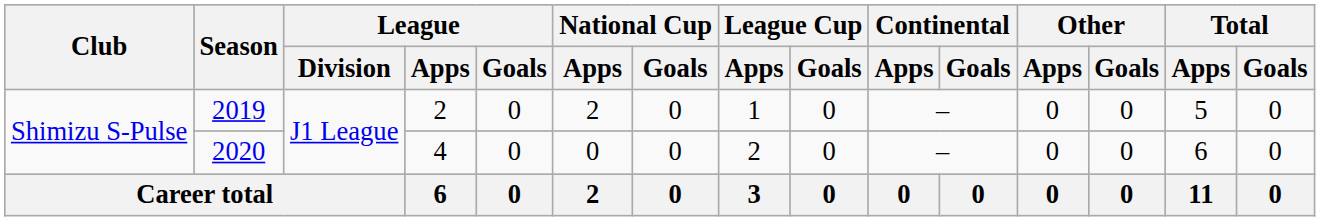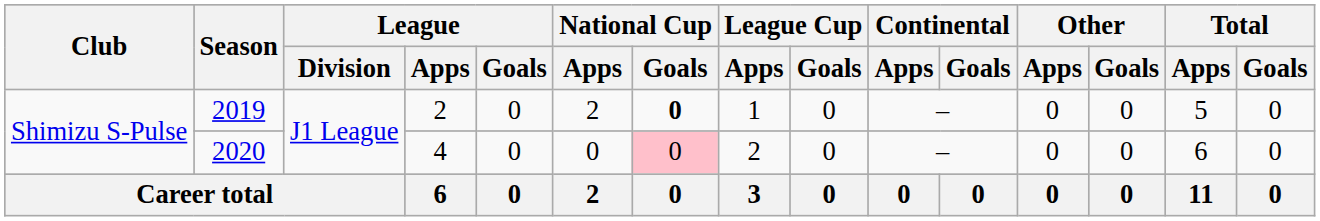(675, 109) normal -> (675, 109) bold
(675, 151) no background -> (675, 151) pink background
